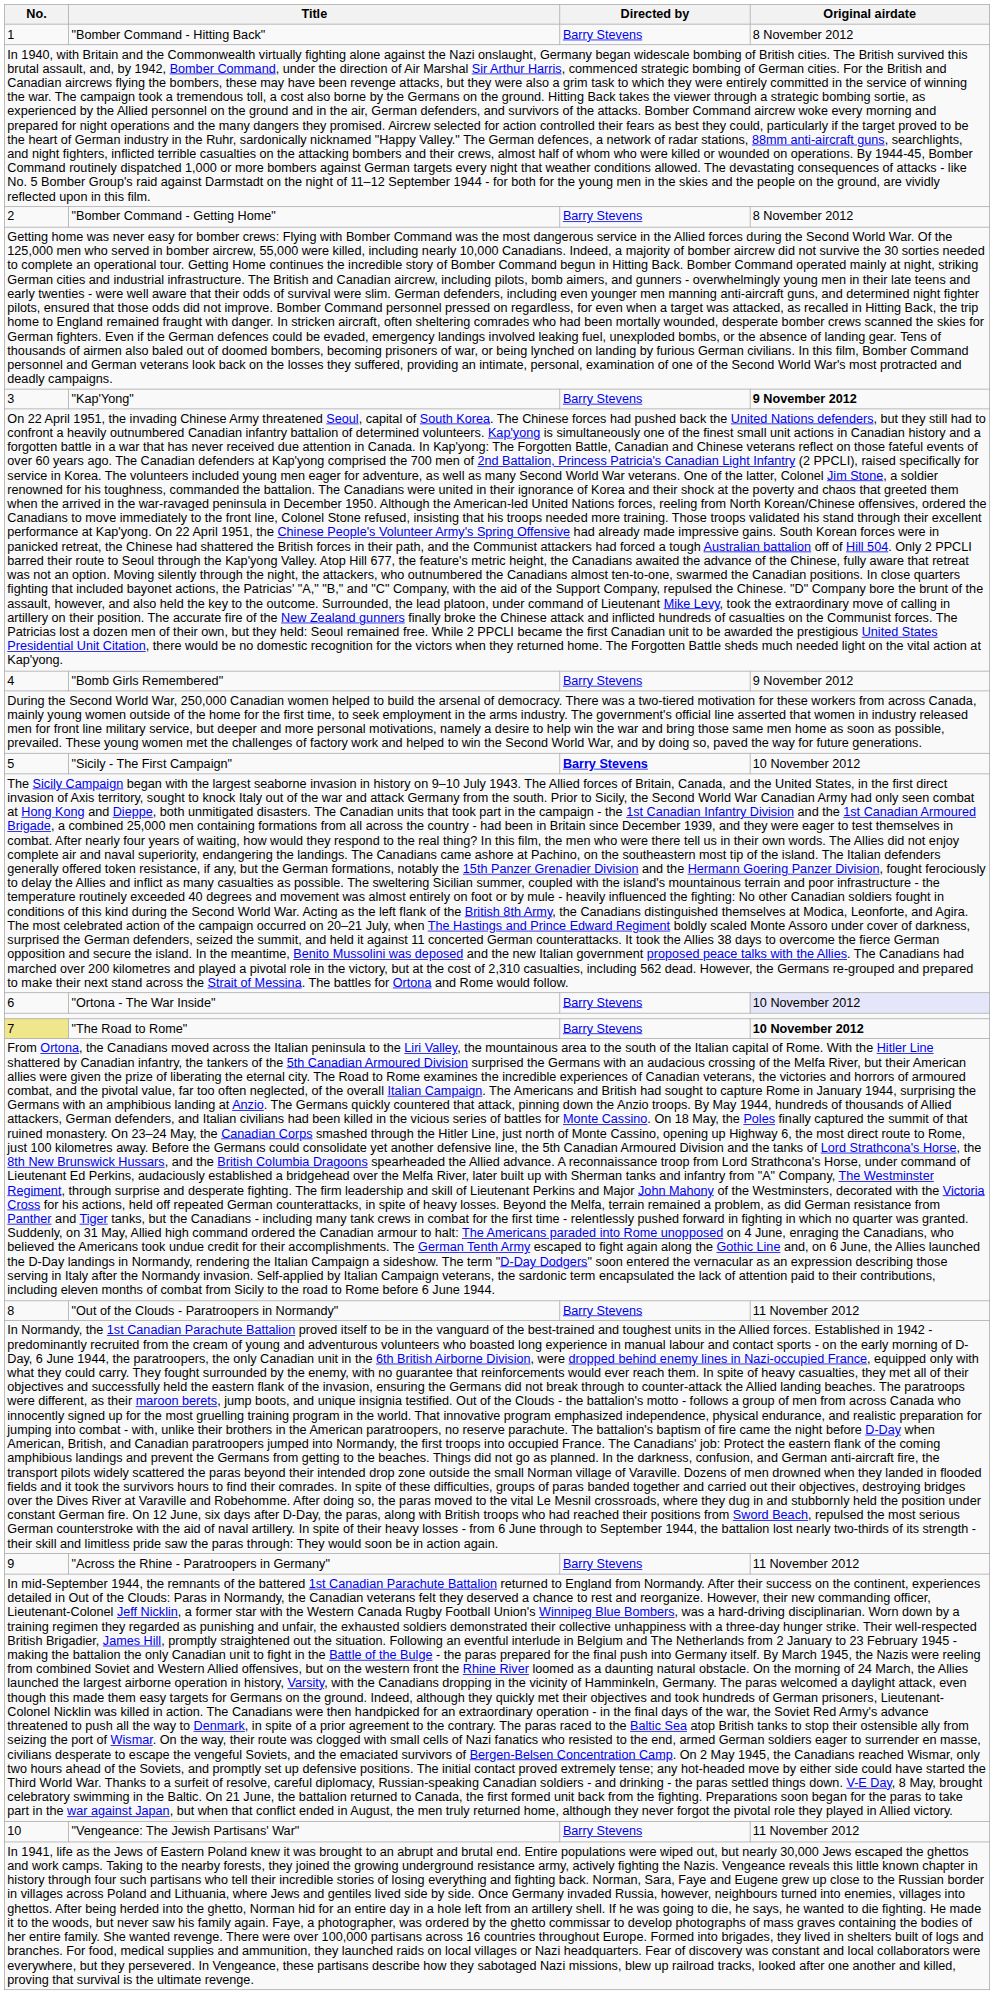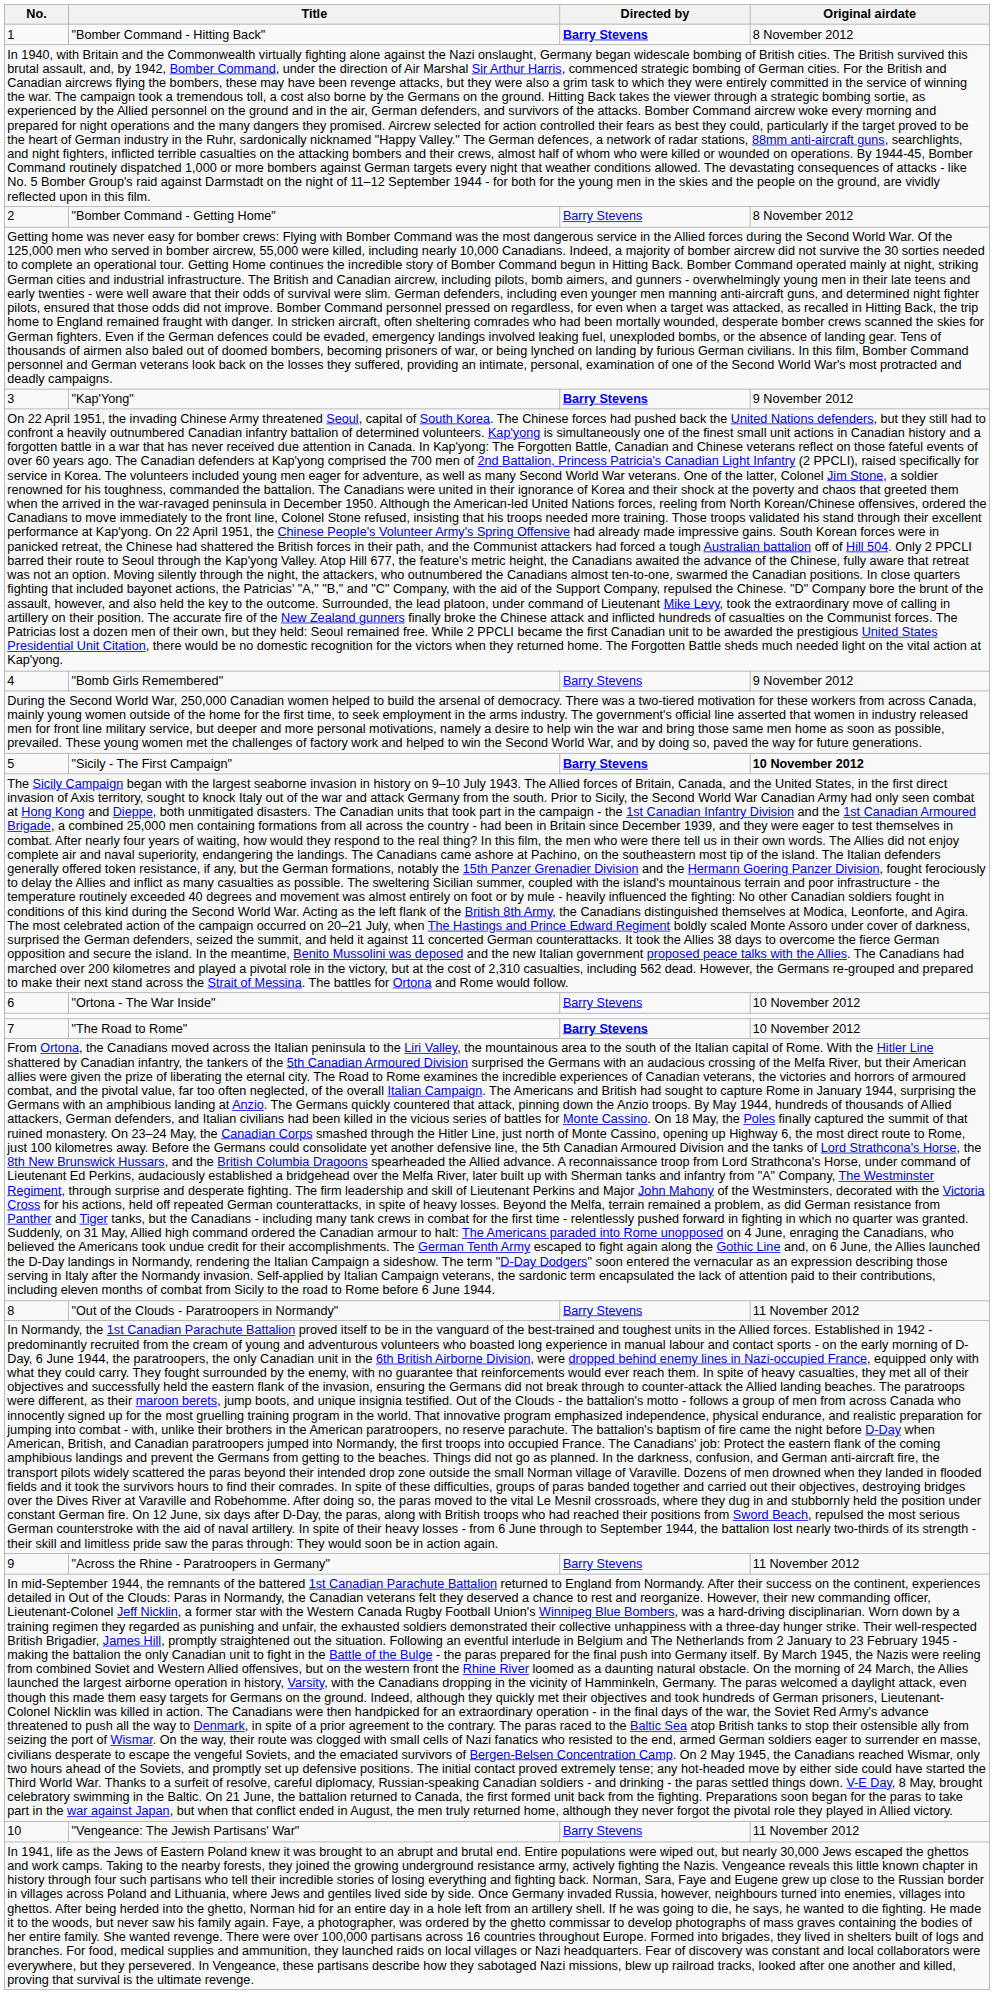(603, 34) normal -> (605, 34) bold
(603, 399) normal -> (605, 399) bold
(805, 399) bold -> (803, 399) normal
(807, 763) normal -> (808, 763) bold
(807, 1002) lavender background -> (807, 1002) no background
(11, 1028) khaki background -> (11, 1028) no background
(603, 1028) normal -> (605, 1028) bold
(808, 1028) bold -> (807, 1028) normal
